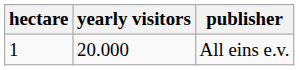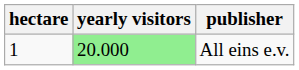(103, 49) no background -> (103, 49) lightgreen background
